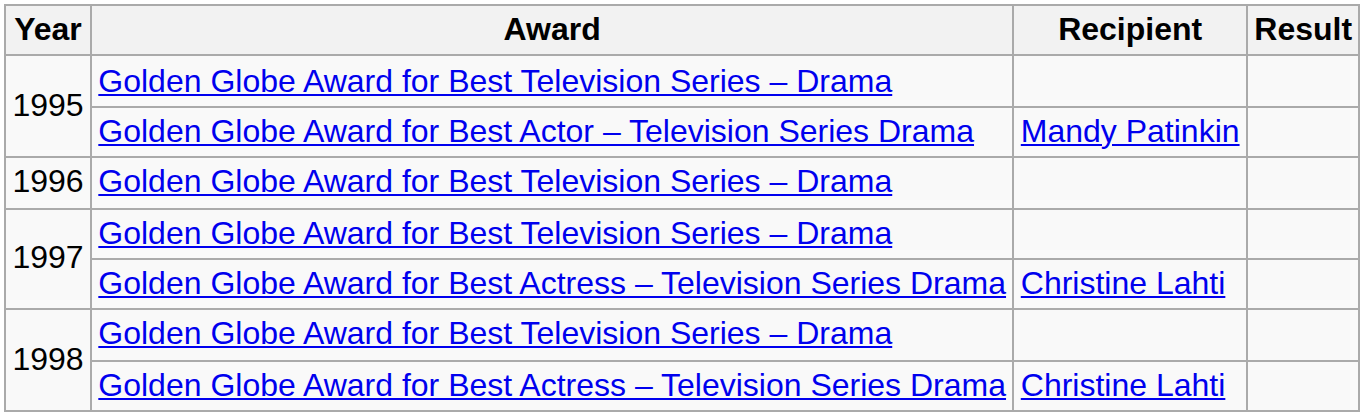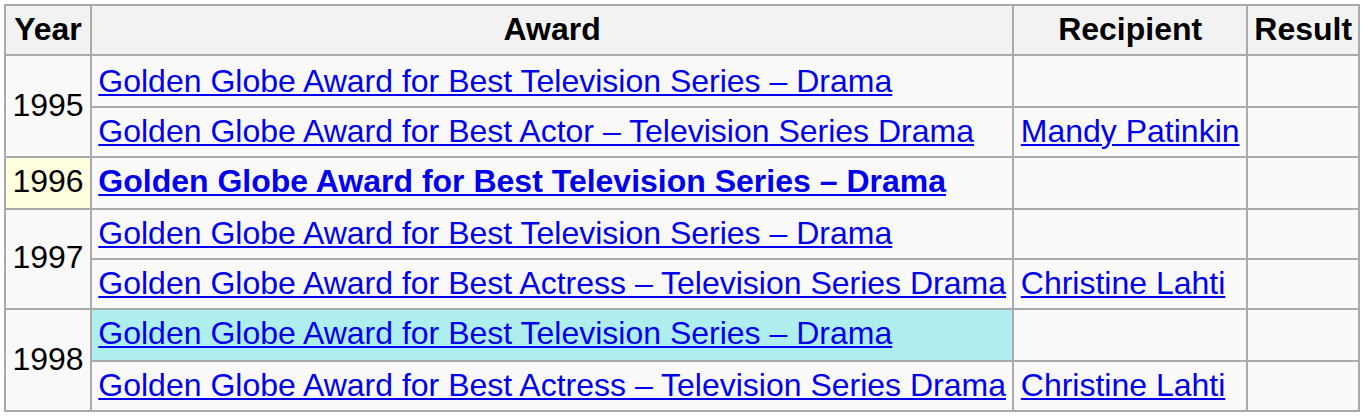(48, 182) no background -> (48, 182) lightyellow background
(495, 182) normal -> (522, 182) bold
(495, 334) no background -> (495, 334) paleturquoise background
